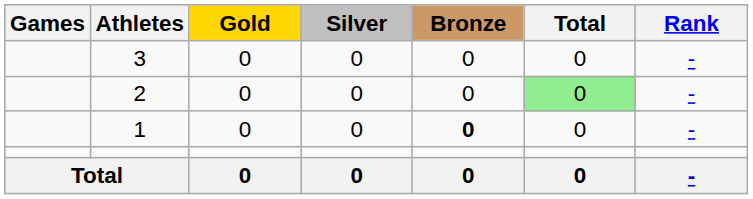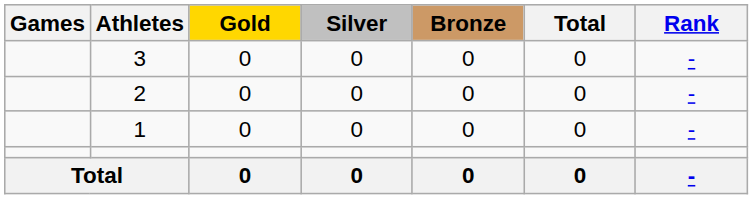(580, 94) lightgreen background -> (580, 94) no background
(468, 129) bold -> (468, 129) normal
